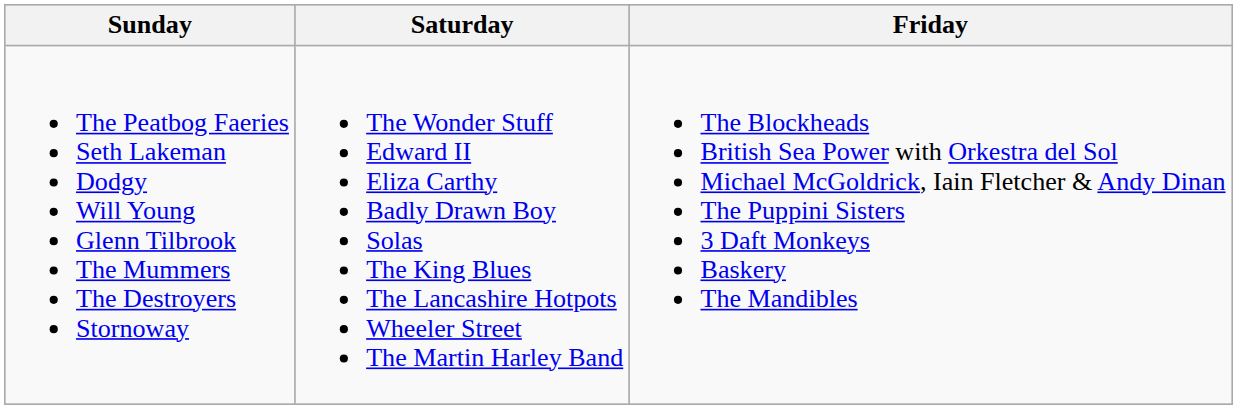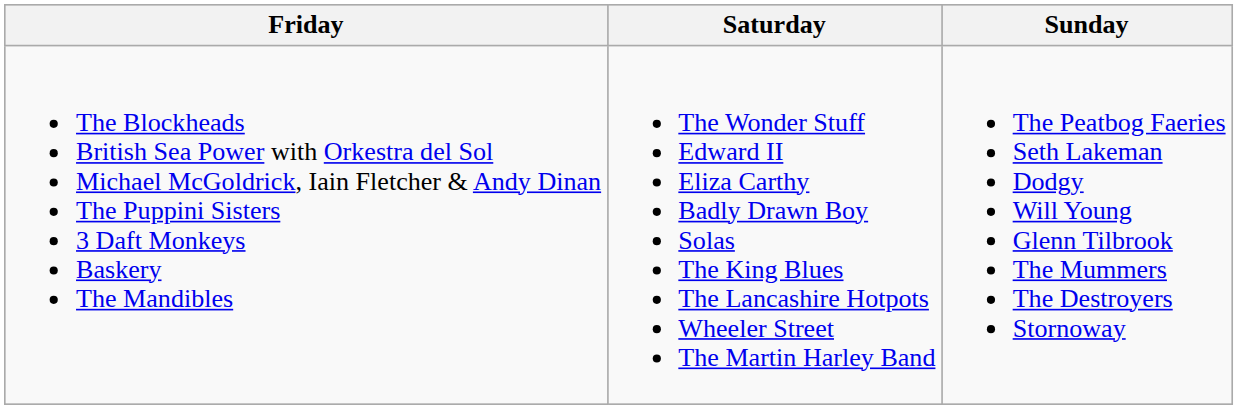columns swapped: (930, 25) <-> (150, 25)
